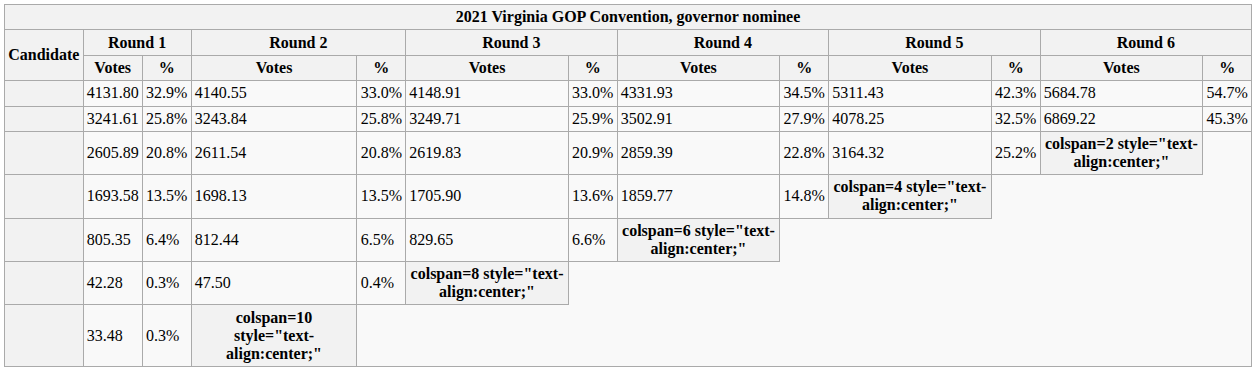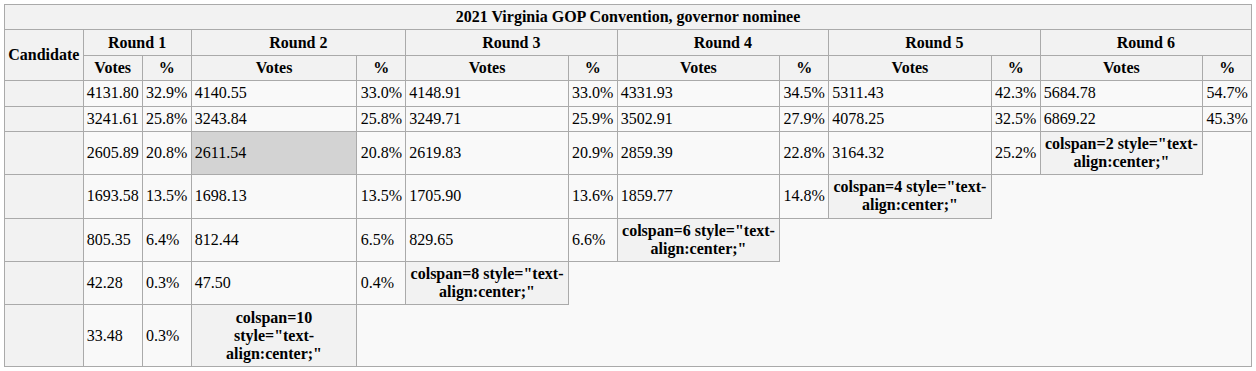(220, 153) no background -> (220, 153) lightgrey background
